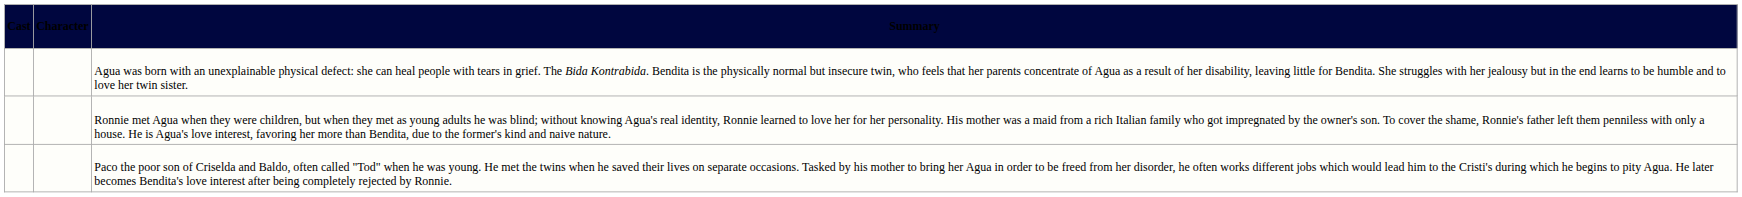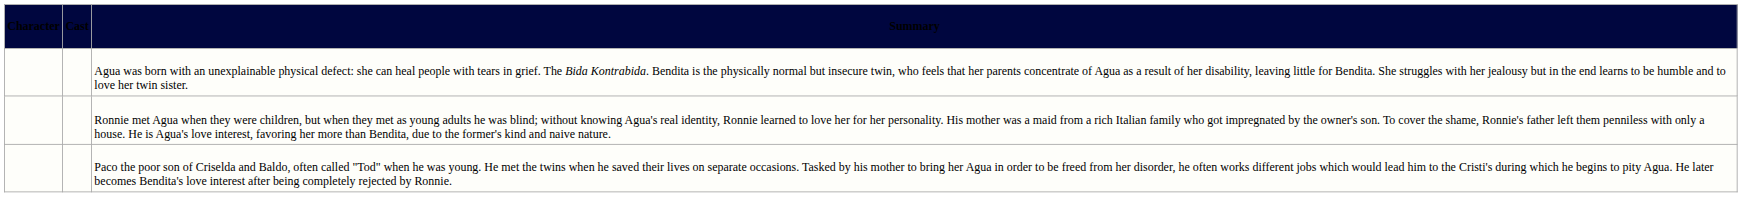columns swapped: (19, 26) <-> (62, 26)
